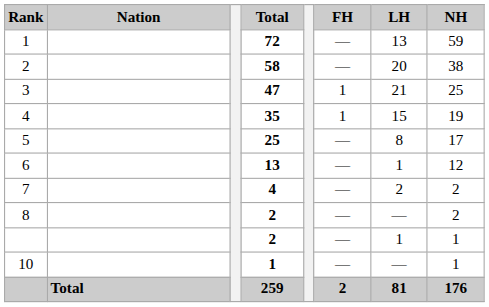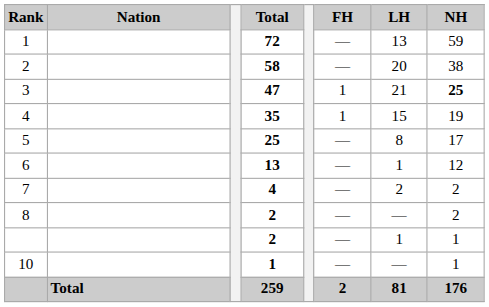(456, 90) normal -> (456, 90) bold
